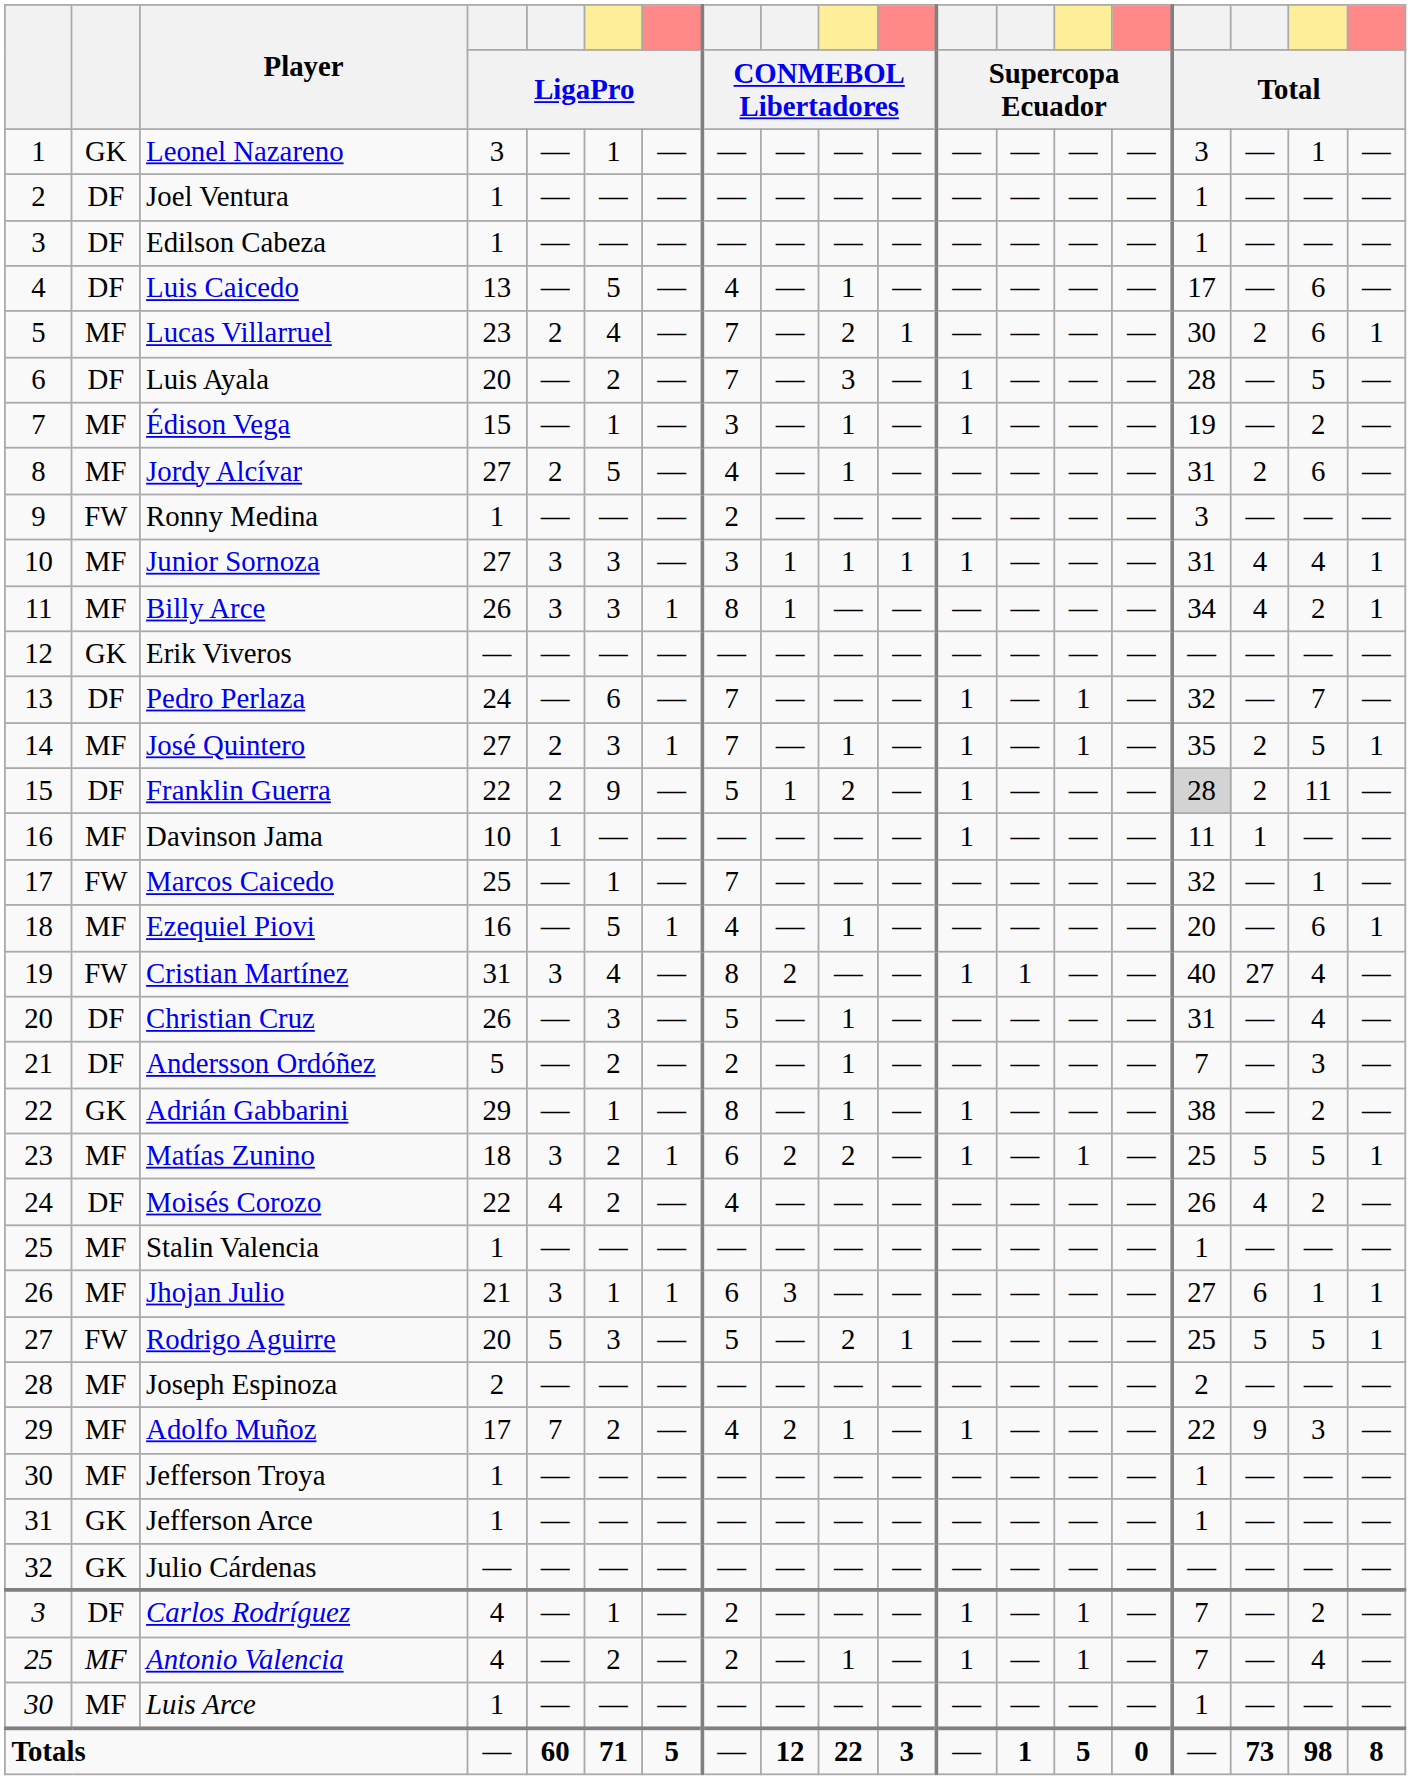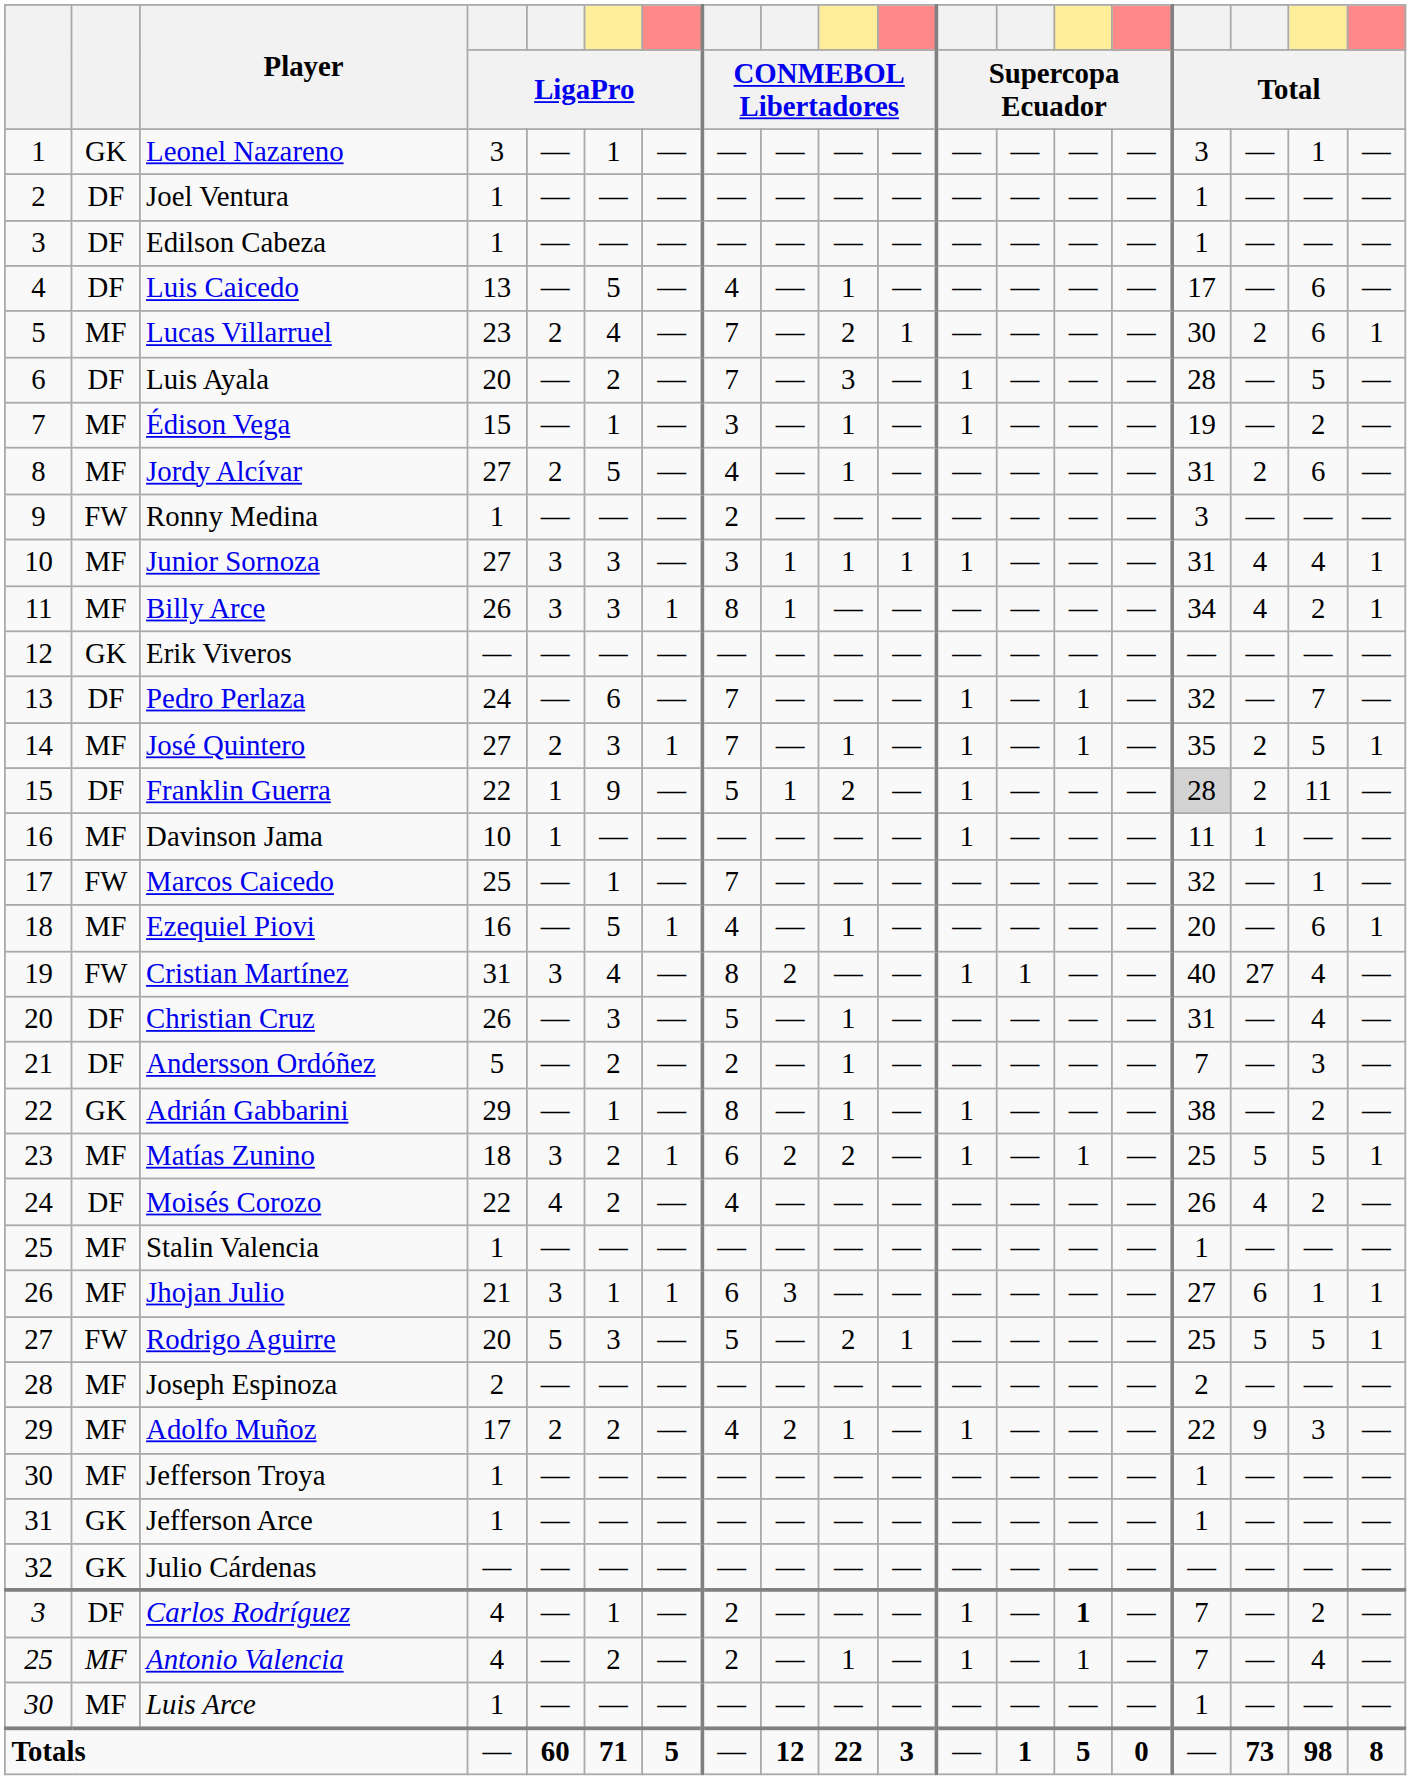(555, 790) 2 -> (555, 790) 1
(555, 1429) 7 -> (555, 1429) 2
(1083, 1613) normal -> (1083, 1613) bold
